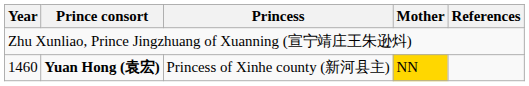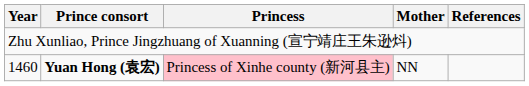(278, 67) no background -> (278, 67) pink background
(407, 67) gold background -> (407, 67) no background
